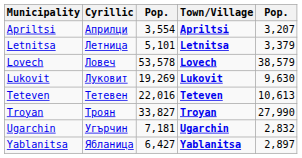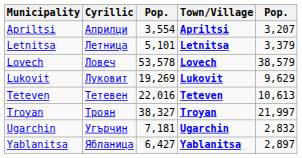(279, 79) 9,630 -> (279, 79) 9,629
(157, 112) 33,827 -> (157, 112) 38,327
(276, 112) 27,990 -> (276, 112) 21,997
